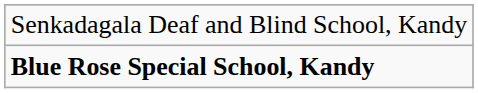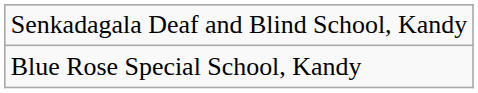(193, 66) bold -> (186, 66) normal
